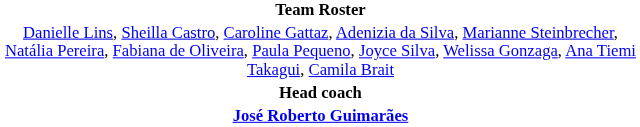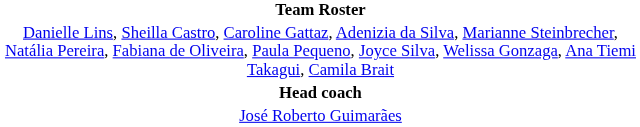(320, 115) bold -> (320, 115) normal
